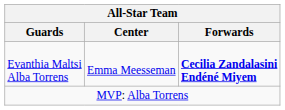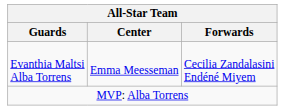(229, 70) bold -> (229, 70) normal
